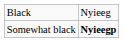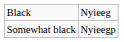(98, 29) bold -> (98, 29) normal
